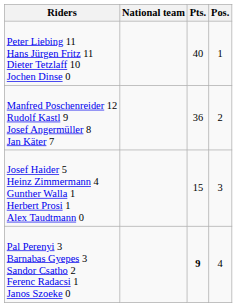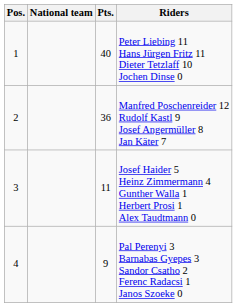columns swapped: (220, 12) <-> (62, 12)
(198, 187) 15 -> (106, 187) 11
(198, 264) bold -> (106, 264) normal
